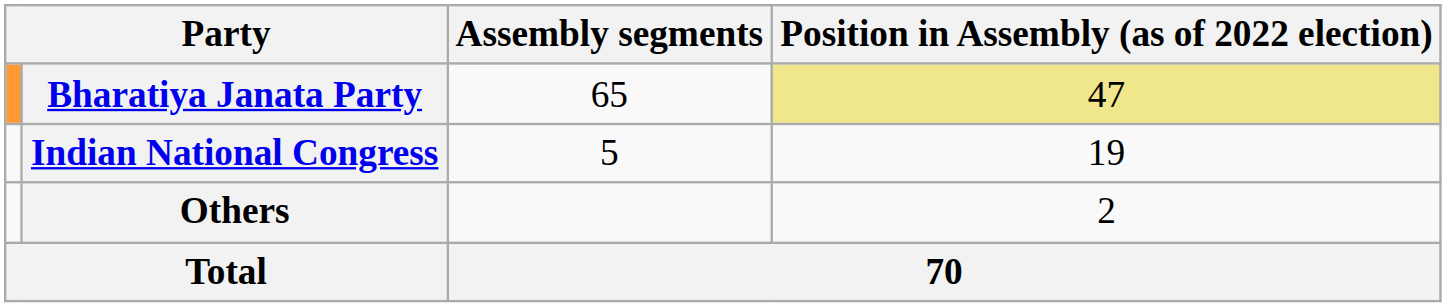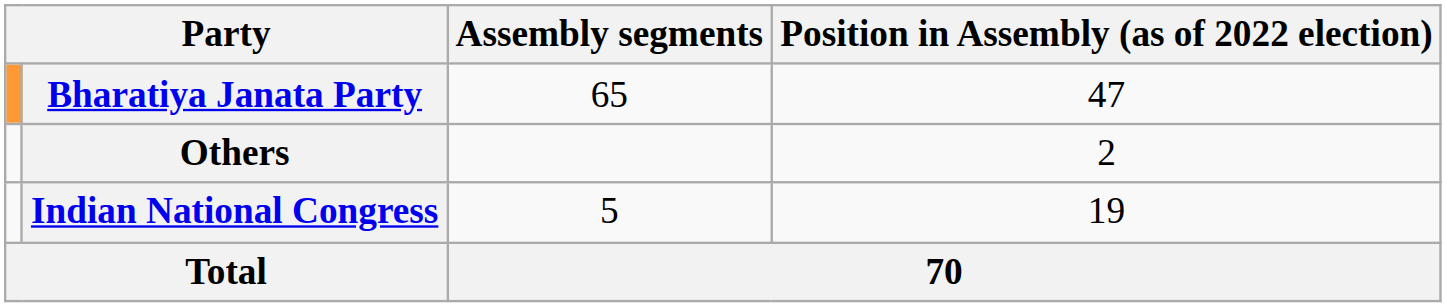(1106, 93) khaki background -> (1106, 93) no background
rows swapped: (235, 152) <-> (235, 211)
